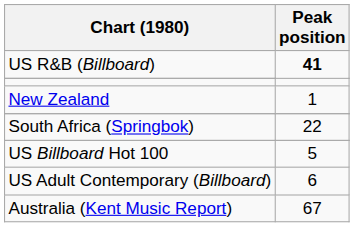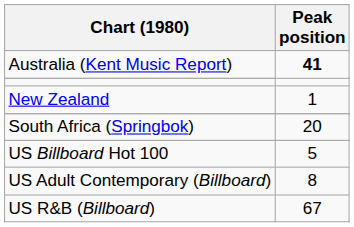(82, 64) US R&B (Billboard) -> (120, 64) Australia (Kent Music Report)
(312, 126) 22 -> (312, 126) 20
(312, 180) 6 -> (312, 180) 8
(120, 208) Australia (Kent Music Report) -> (82, 208) US R&B (Billboard)
